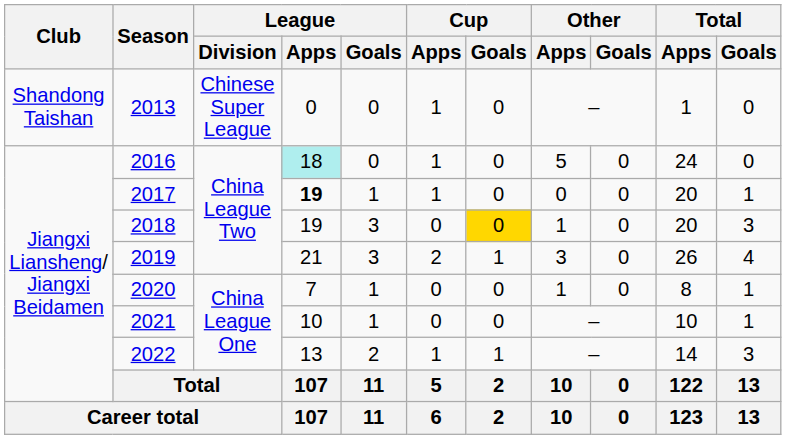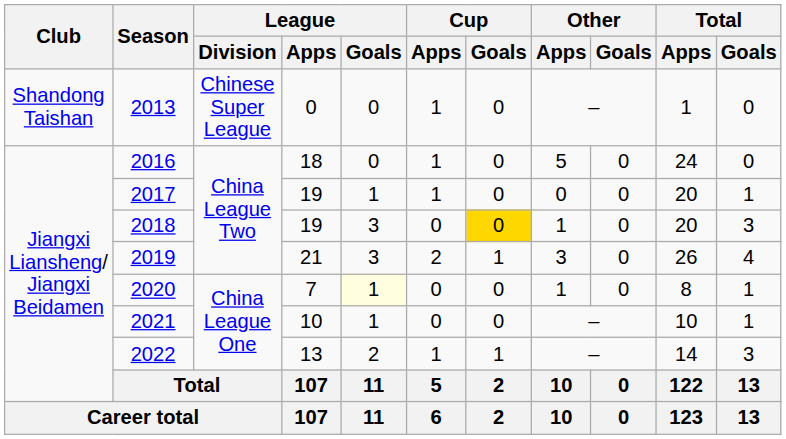(311, 161) paleturquoise background -> (311, 161) no background
(311, 193) bold -> (311, 193) normal
(374, 289) no background -> (374, 289) lightyellow background
